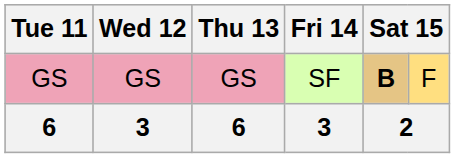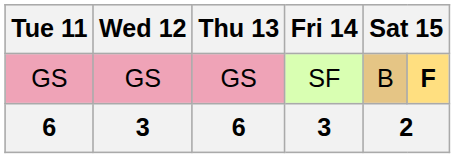(386, 78) bold -> (385, 78) normal
(429, 78) normal -> (428, 78) bold
